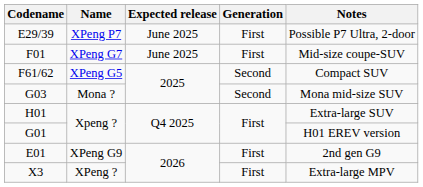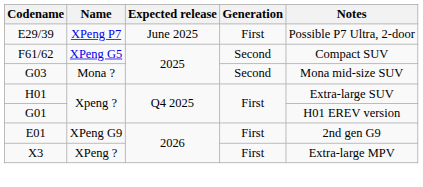- row: (36, 53)
